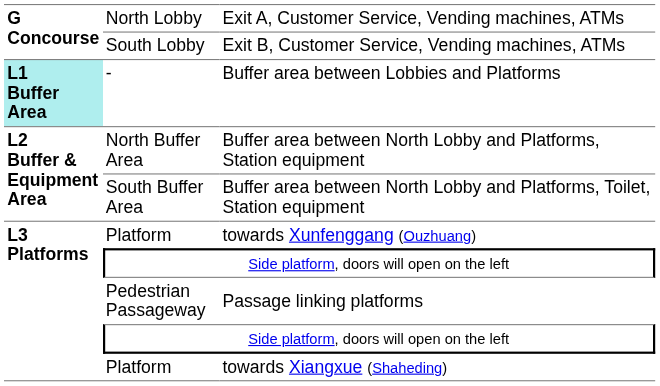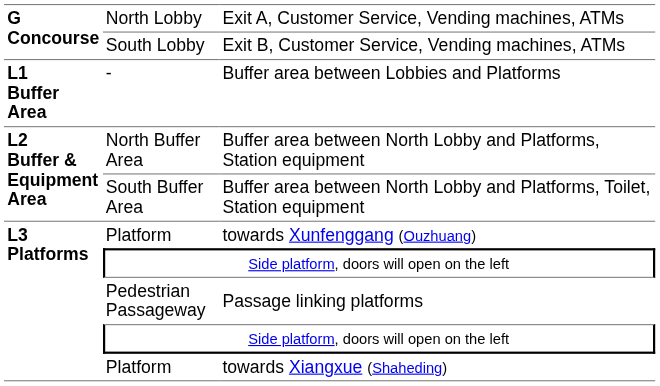(33, 93) paleturquoise background -> (33, 93) no background
